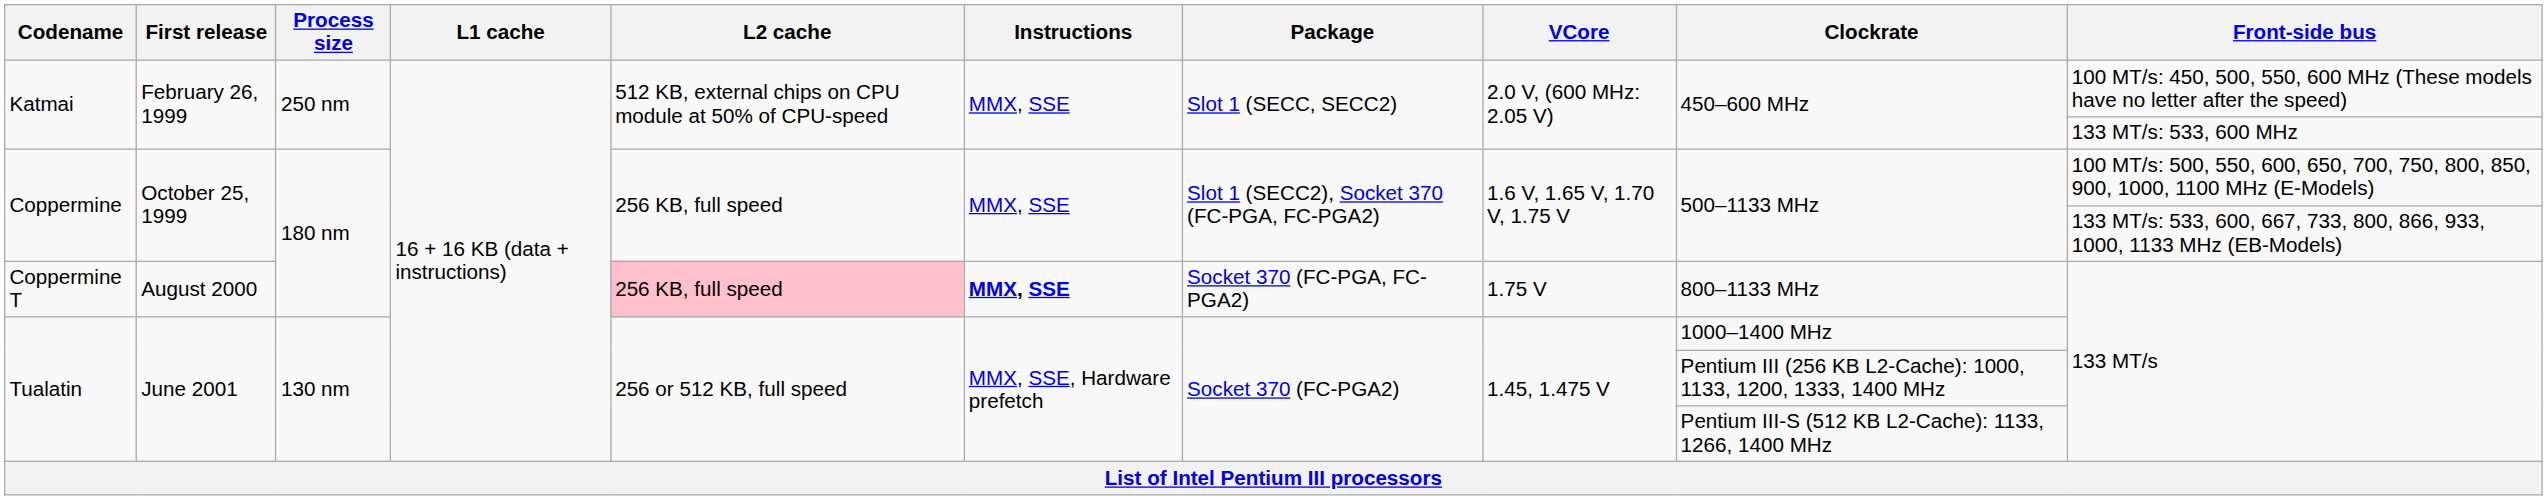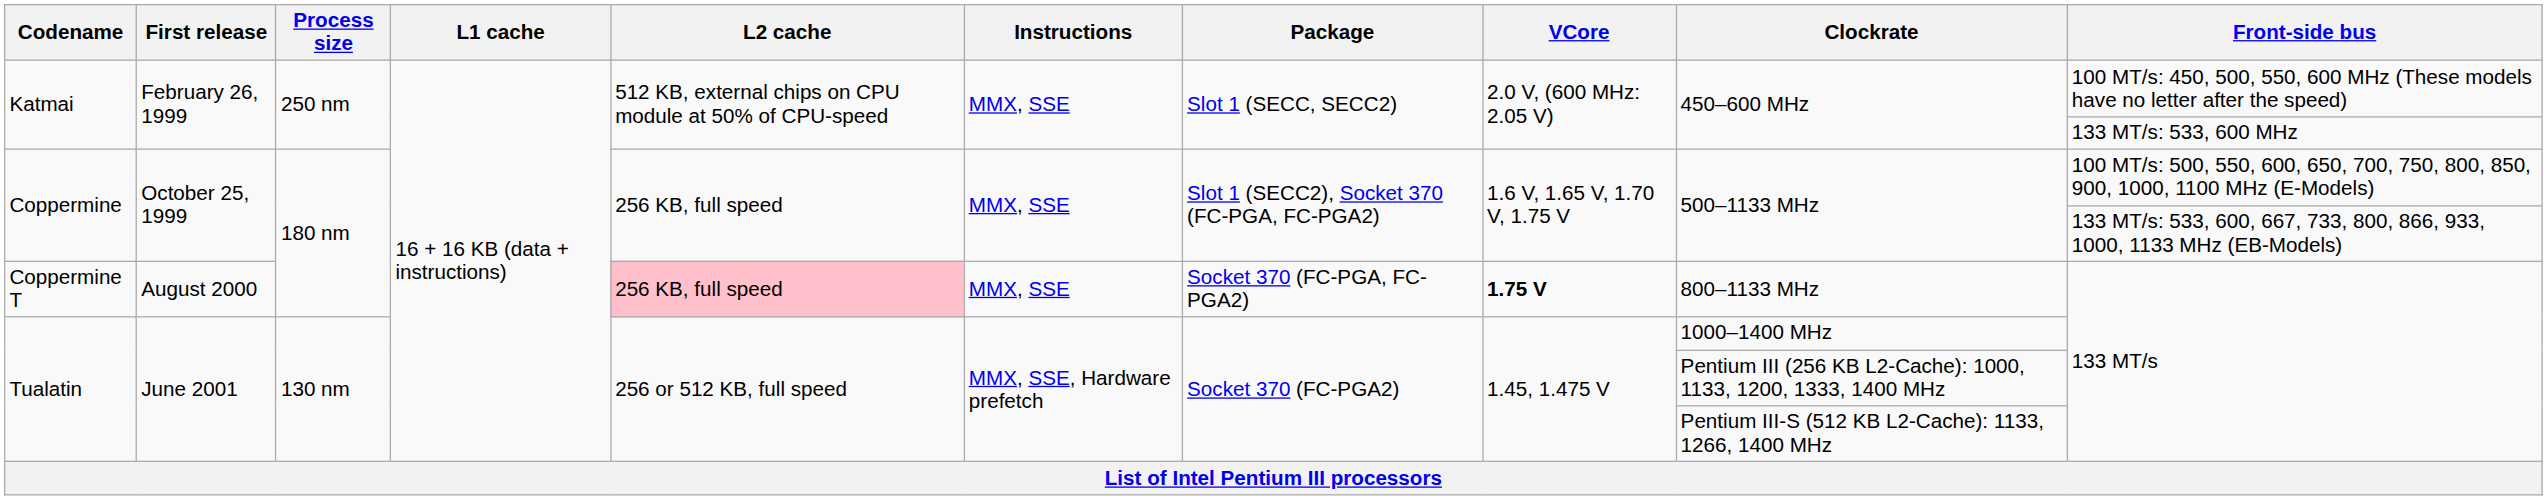(1019, 289) bold -> (1019, 289) normal
(1517, 289) normal -> (1517, 289) bold
